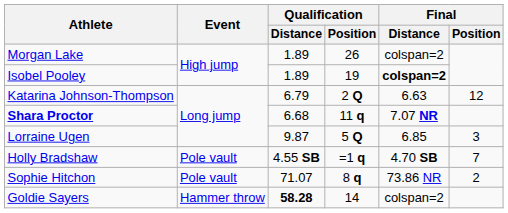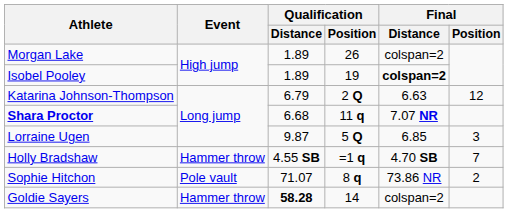(208, 157) Pole vault -> (222, 157) Hammer throw
